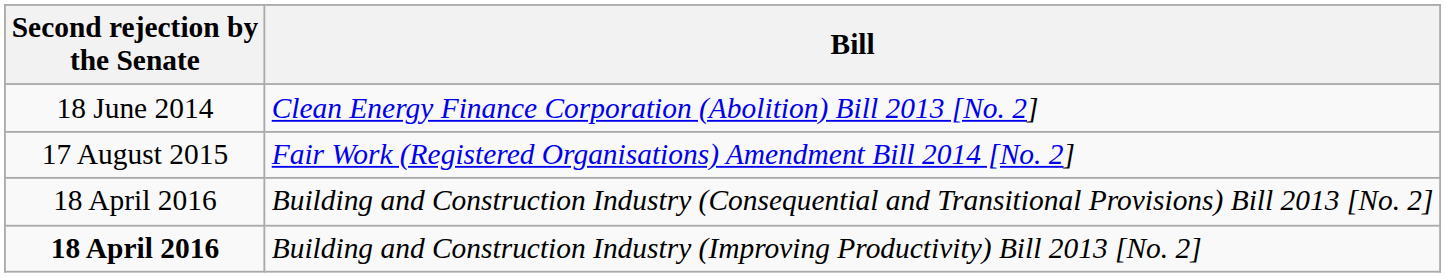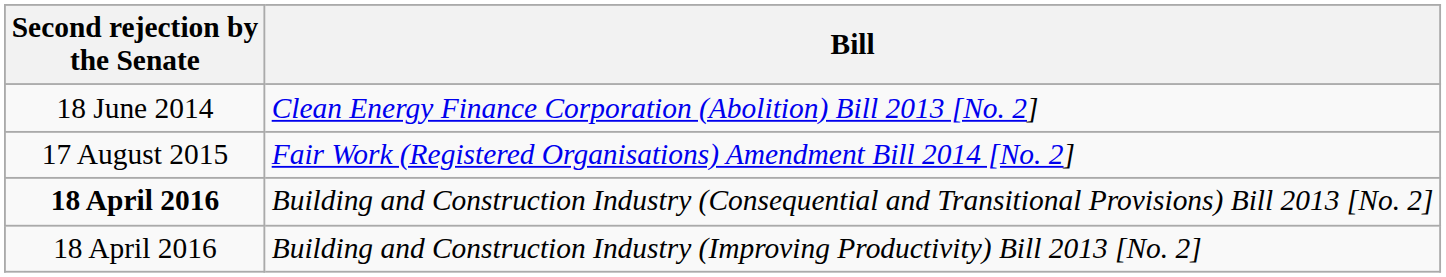(135, 201) normal -> (135, 201) bold
(135, 247) bold -> (135, 247) normal
